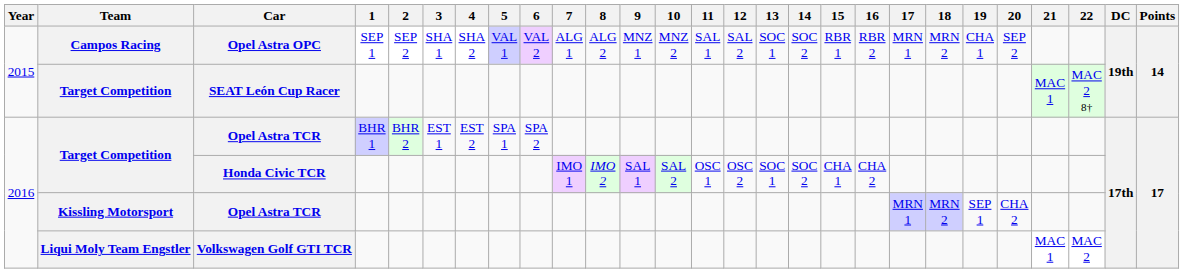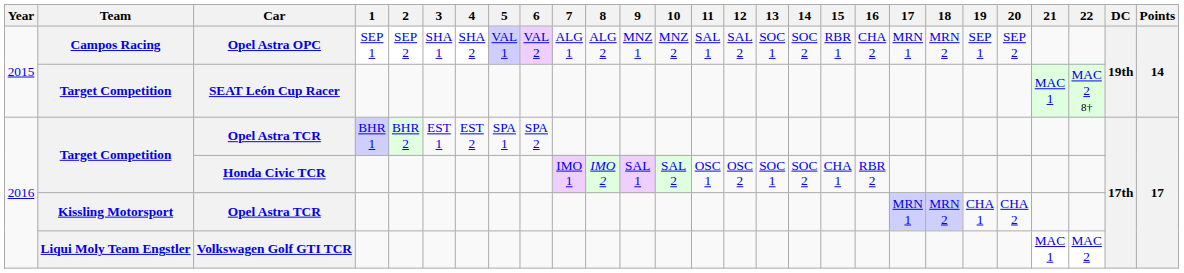(872, 44) RBR 2 -> (872, 44) CHA 2
(980, 44) CHA 1 -> (980, 44) SEP 1
(872, 173) CHA 2 -> (872, 173) RBR 2
(980, 211) SEP 1 -> (980, 211) CHA 1
